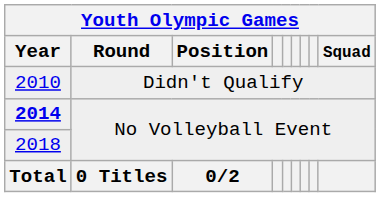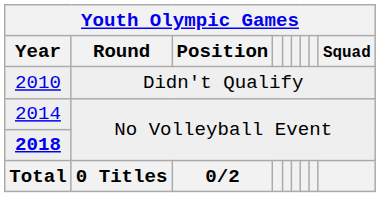(38, 114) bold -> (38, 114) normal
(38, 145) normal -> (38, 145) bold
